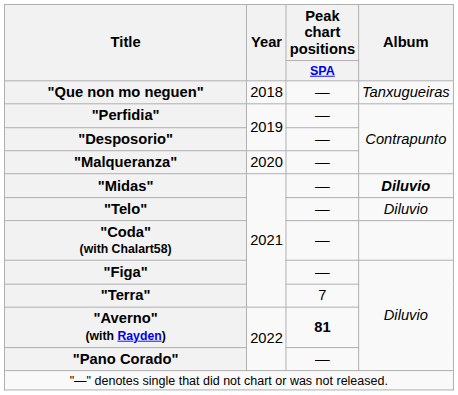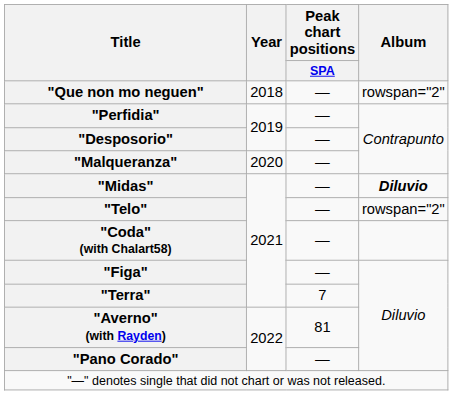(406, 92) Tanxugueiras -> (403, 92) rowspan="2"
(406, 209) Diluvio -> (403, 209) rowspan="2"
(322, 327) bold -> (322, 327) normal
